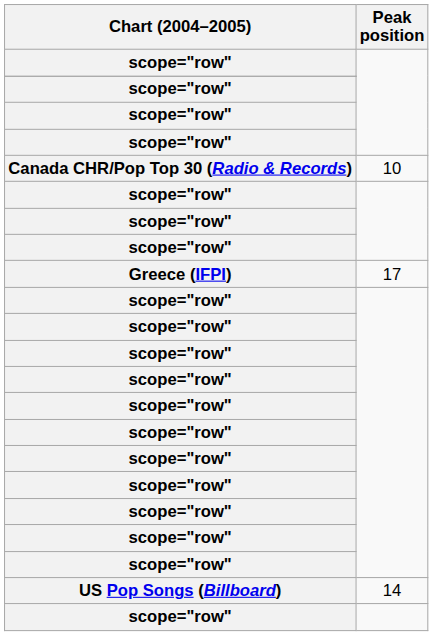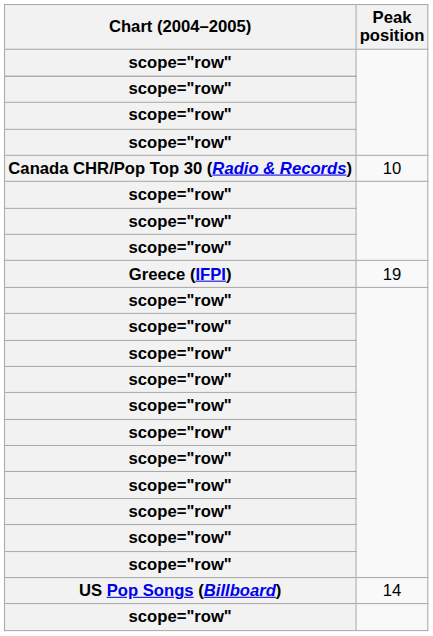(392, 273) 17 -> (392, 273) 19
